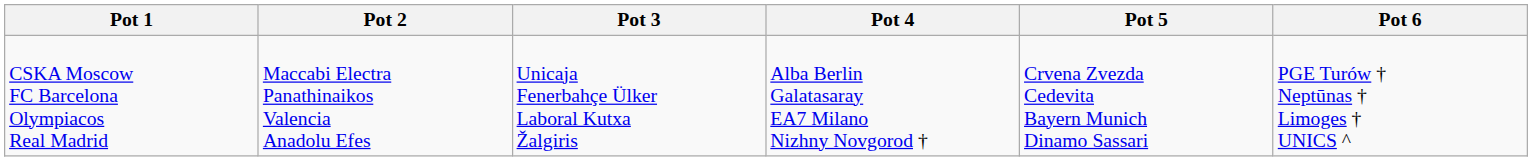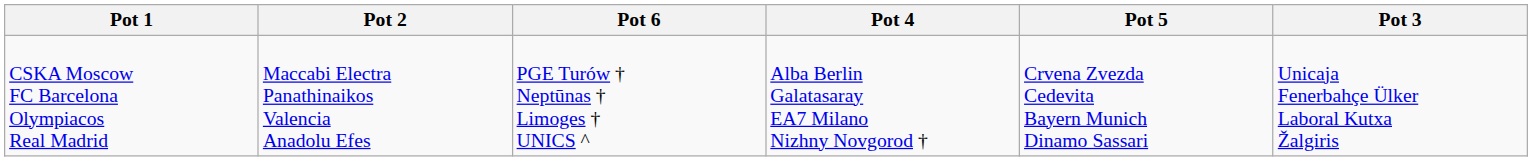columns swapped: (639, 20) <-> (1400, 20)
